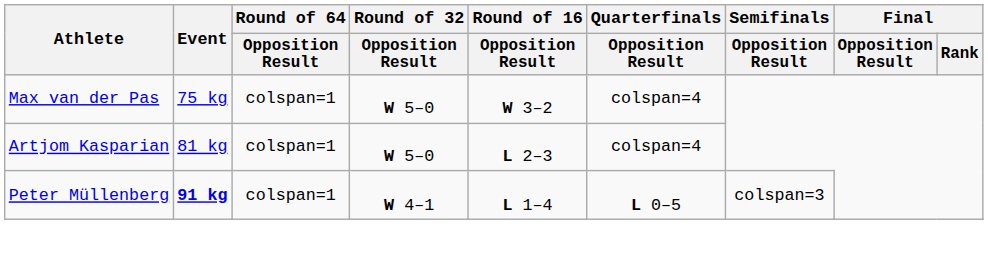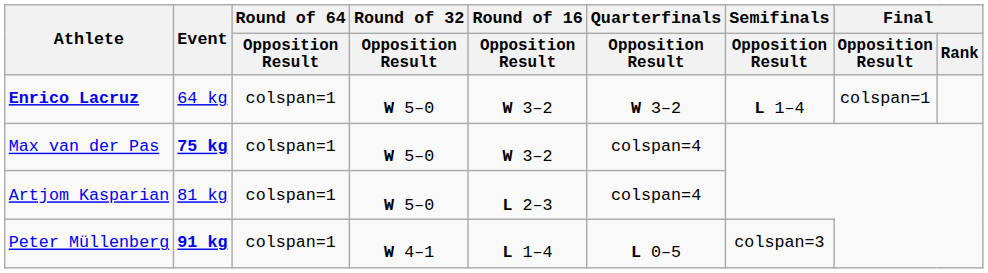+ row: (74, 99)
(202, 99) normal -> (202, 147) bold
